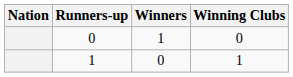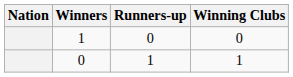columns swapped: (161, 15) <-> (92, 15)
